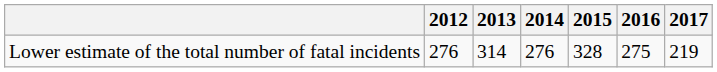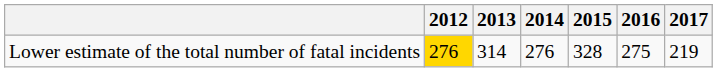(444, 50) no background -> (444, 50) gold background
